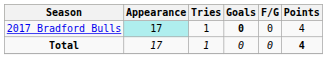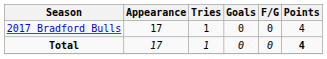(156, 29) paleturquoise background -> (156, 29) no background
(241, 29) bold -> (241, 29) normal
